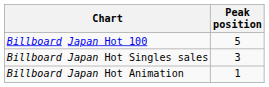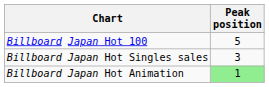(238, 74) no background -> (238, 74) lightgreen background
